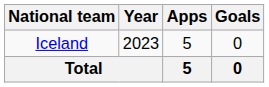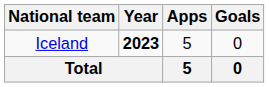(141, 43) normal -> (141, 43) bold
